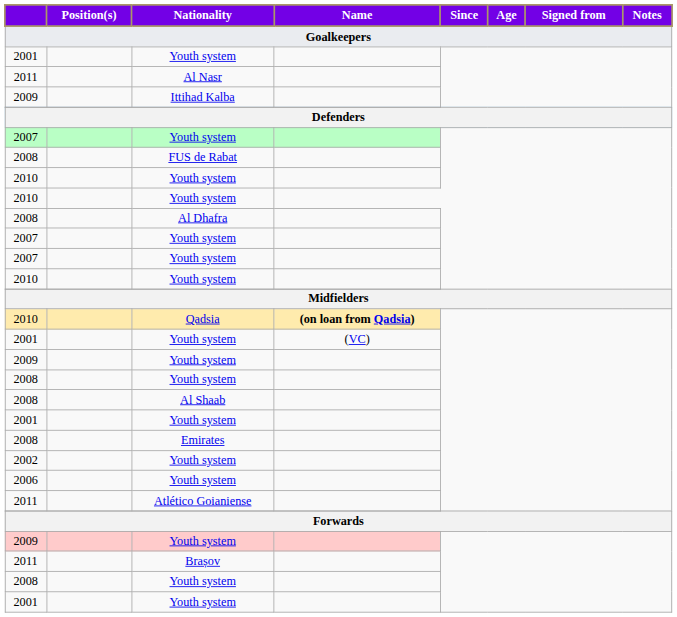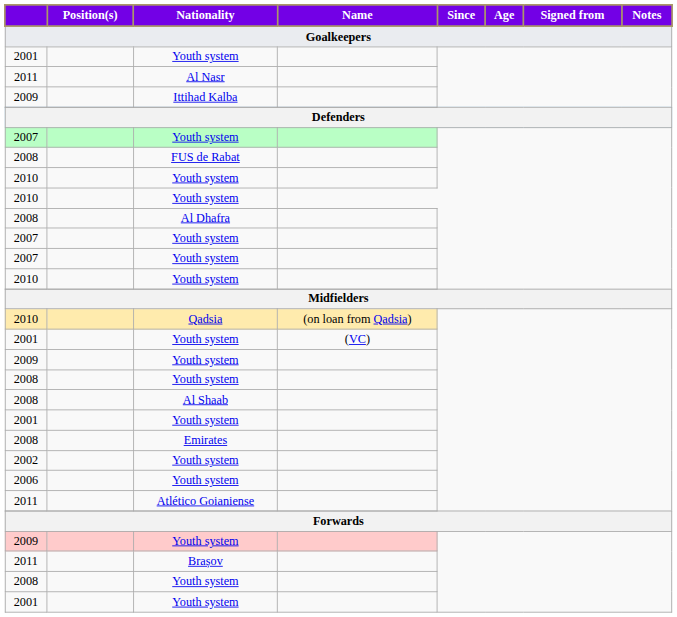(357, 319) bold -> (357, 319) normal
